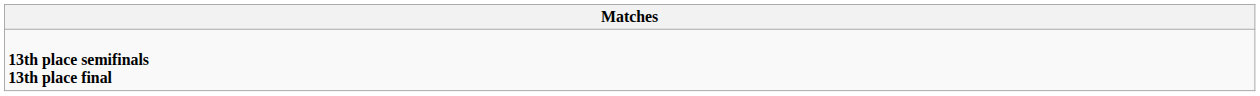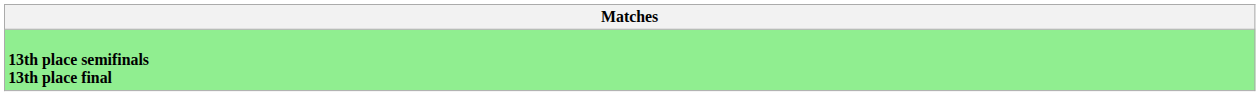(79, 68) no background -> (79, 68) lightgreen background
